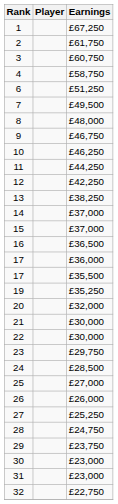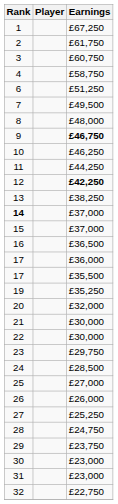(86, 136) normal -> (86, 136) bold
(86, 182) normal -> (86, 182) bold
(18, 213) normal -> (18, 213) bold
